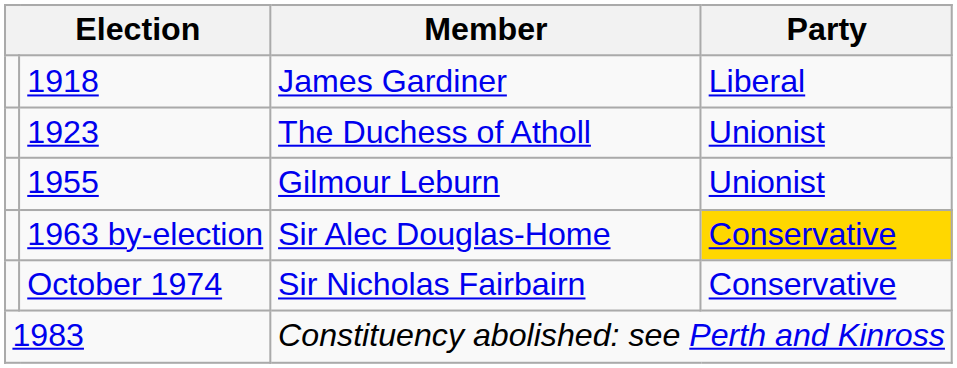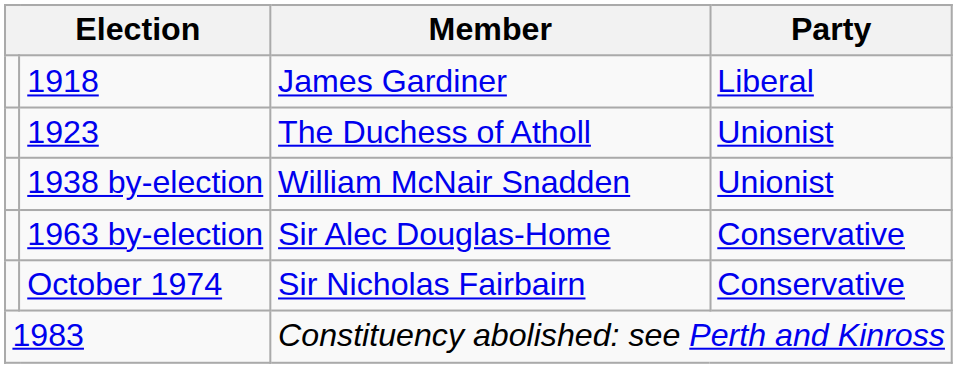+ row: (454, 183)
- row: (389, 183)
(803, 234) gold background -> (811, 234) no background
